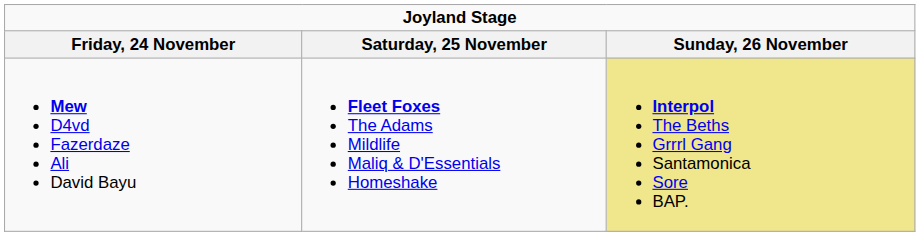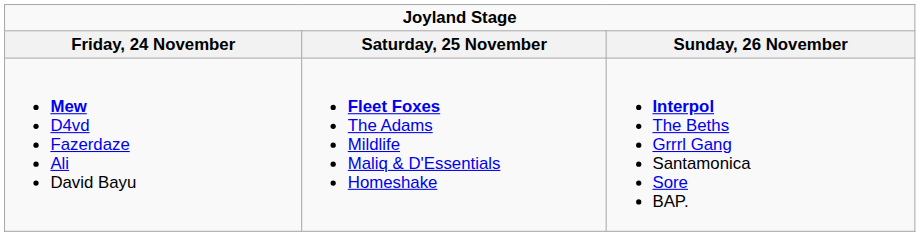(761, 154) khaki background -> (761, 154) no background
